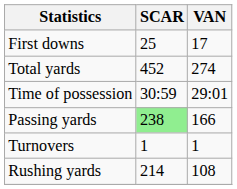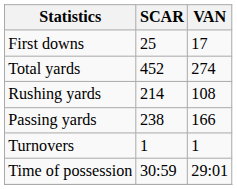rows swapped: (55, 171) <-> (70, 94)
(152, 119) lightgreen background -> (152, 119) no background
